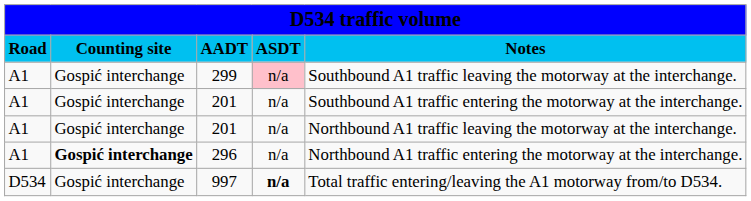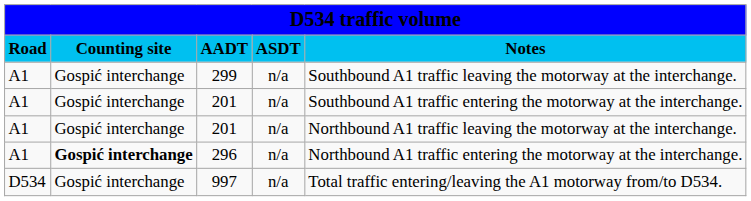(278, 75) pink background -> (278, 75) no background
(278, 181) bold -> (278, 181) normal
